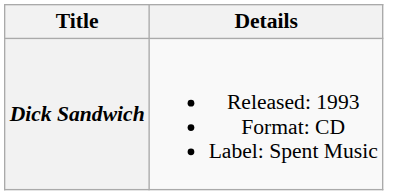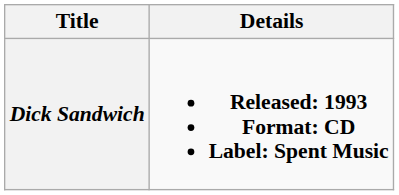(266, 126) normal -> (272, 126) bold
